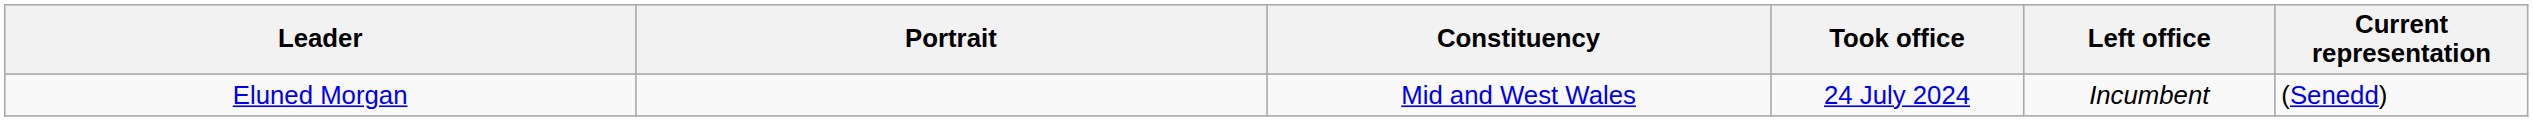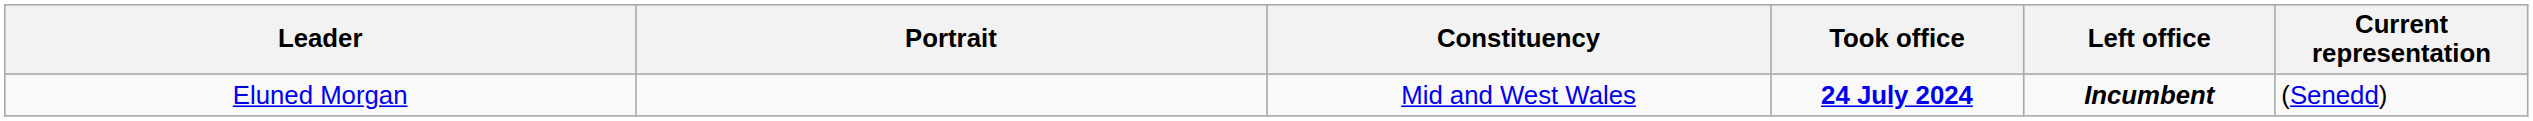(1897, 94) normal -> (1897, 94) bold
(2149, 94) normal -> (2149, 94) bold
